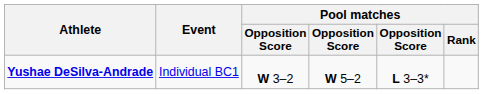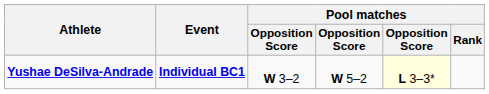(199, 72) normal -> (202, 72) bold
(411, 79) no background -> (417, 79) lightyellow background
